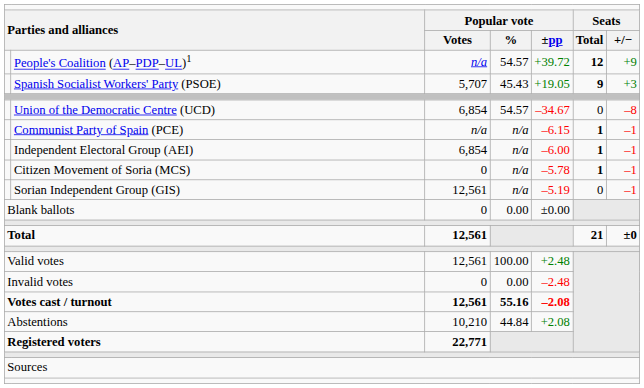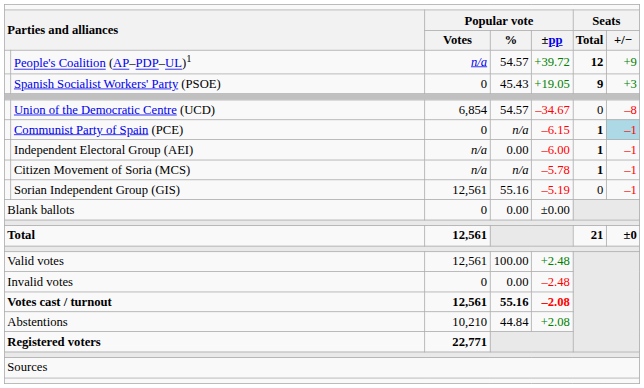(473, 83) 5,707 -> (484, 83) 0
(479, 129) n/a -> (484, 129) 0
(631, 129) no background -> (631, 129) lightblue background
(473, 149) 6,854 -> (479, 149) n/a
(520, 149) n/a -> (517, 149) 0.00
(484, 169) 0 -> (479, 169) n/a
(520, 189) n/a -> (514, 189) 55.16
